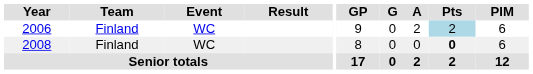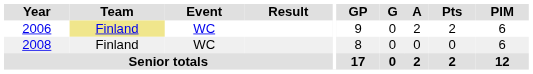(117, 28) no background -> (117, 28) khaki background
(452, 28) lightblue background -> (452, 28) no background
(452, 45) bold -> (452, 45) normal
